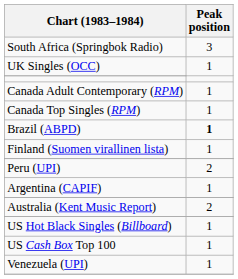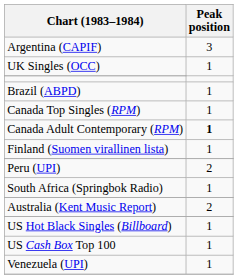(85, 47) South Africa (Springbok Radio) -> (54, 47) Argentina (CAPIF)
(95, 91) Canada Adult Contemporary (RPM) -> (44, 91) Brazil (ABPD)
(44, 129) Brazil (ABPD) -> (95, 129) Canada Adult Contemporary (RPM)
(54, 187) Argentina (CAPIF) -> (85, 187) South Africa (Springbok Radio)
